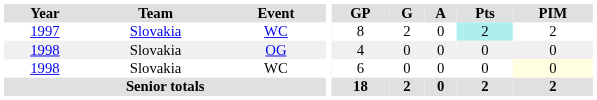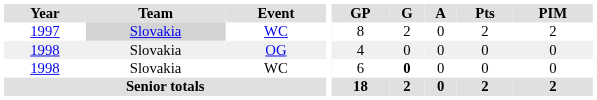(156, 31) no background -> (156, 31) lightgrey background
(485, 31) paleturquoise background -> (485, 31) no background
(407, 68) normal -> (407, 68) bold
(553, 68) lightyellow background -> (553, 68) no background
